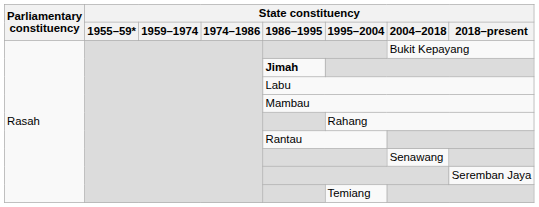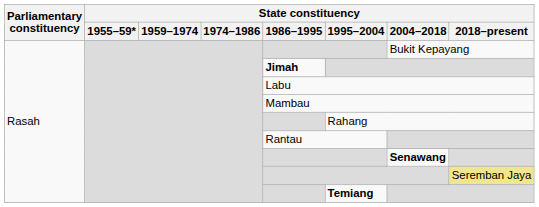(416, 157) normal -> (418, 157) bold
(492, 175) no background -> (492, 175) khaki background
(349, 193) normal -> (350, 193) bold
